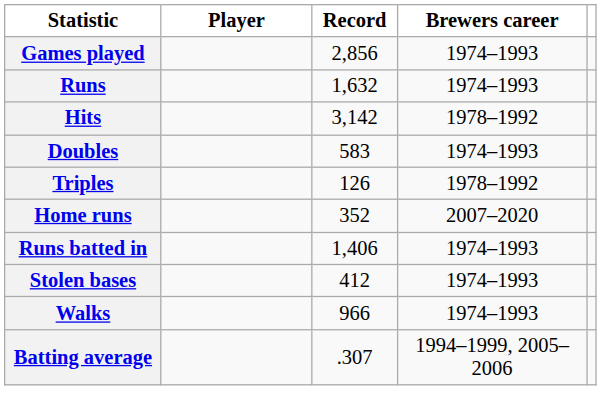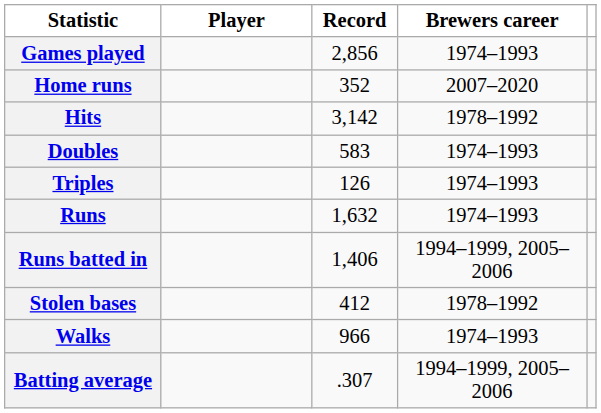rows swapped: (83, 85) <-> (83, 215)
(492, 183) 1978–1992 -> (492, 183) 1974–1993
(492, 248) 1974–1993 -> (492, 259) 1994–1999, 2005–2006
(492, 280) 1974–1993 -> (492, 303) 1978–1992
